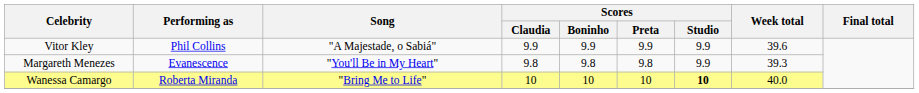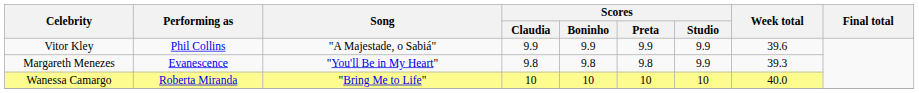(703, 80) bold -> (703, 80) normal
